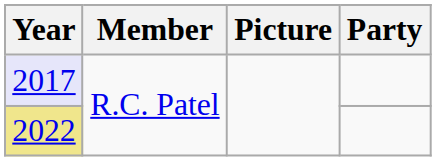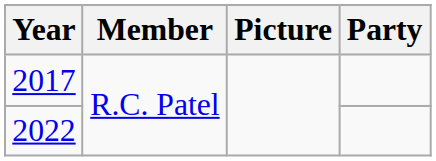(44, 79) lavender background -> (44, 79) no background
(44, 130) khaki background -> (44, 130) no background
